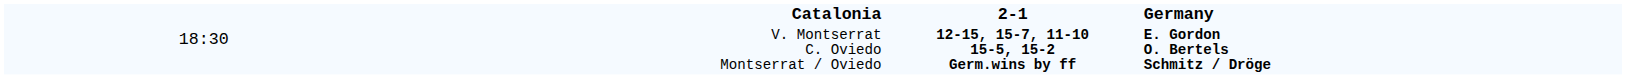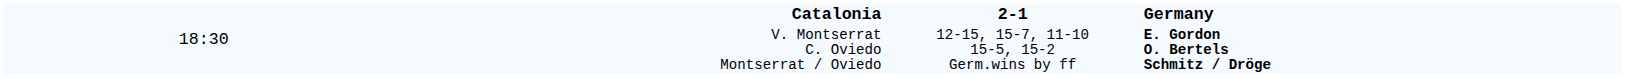(1013, 50) bold -> (1013, 50) normal
